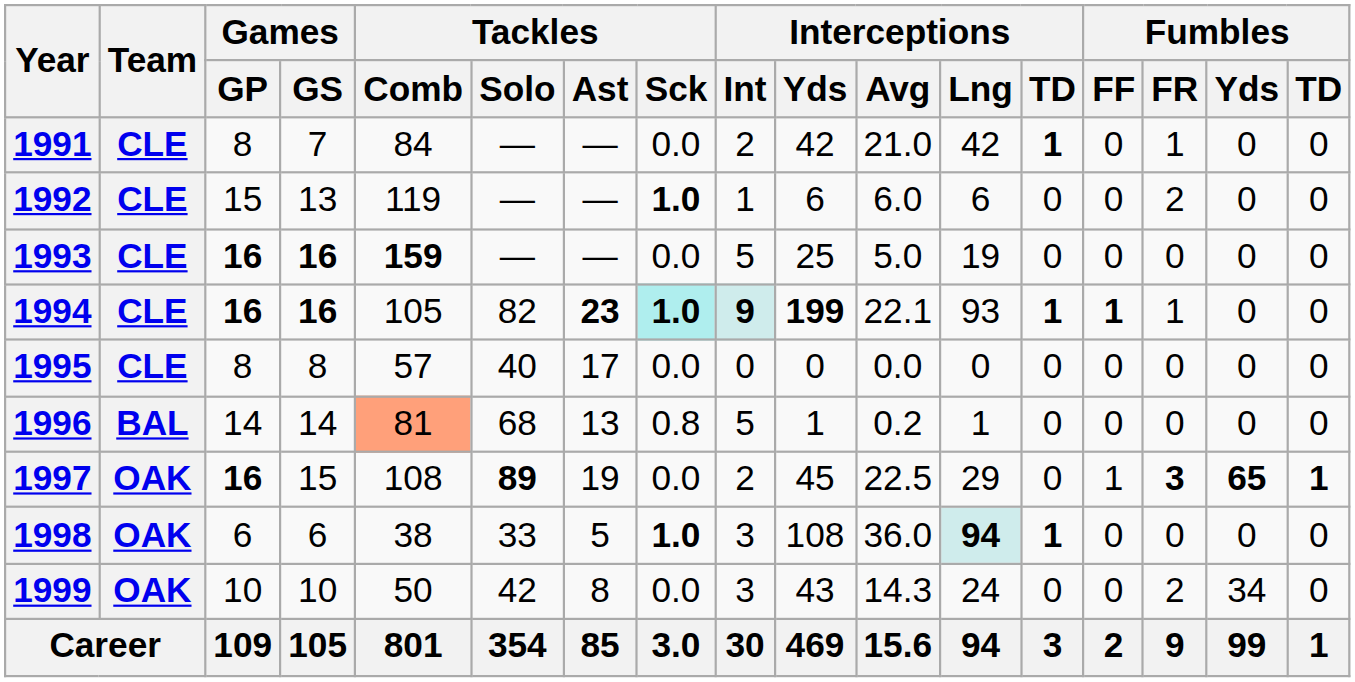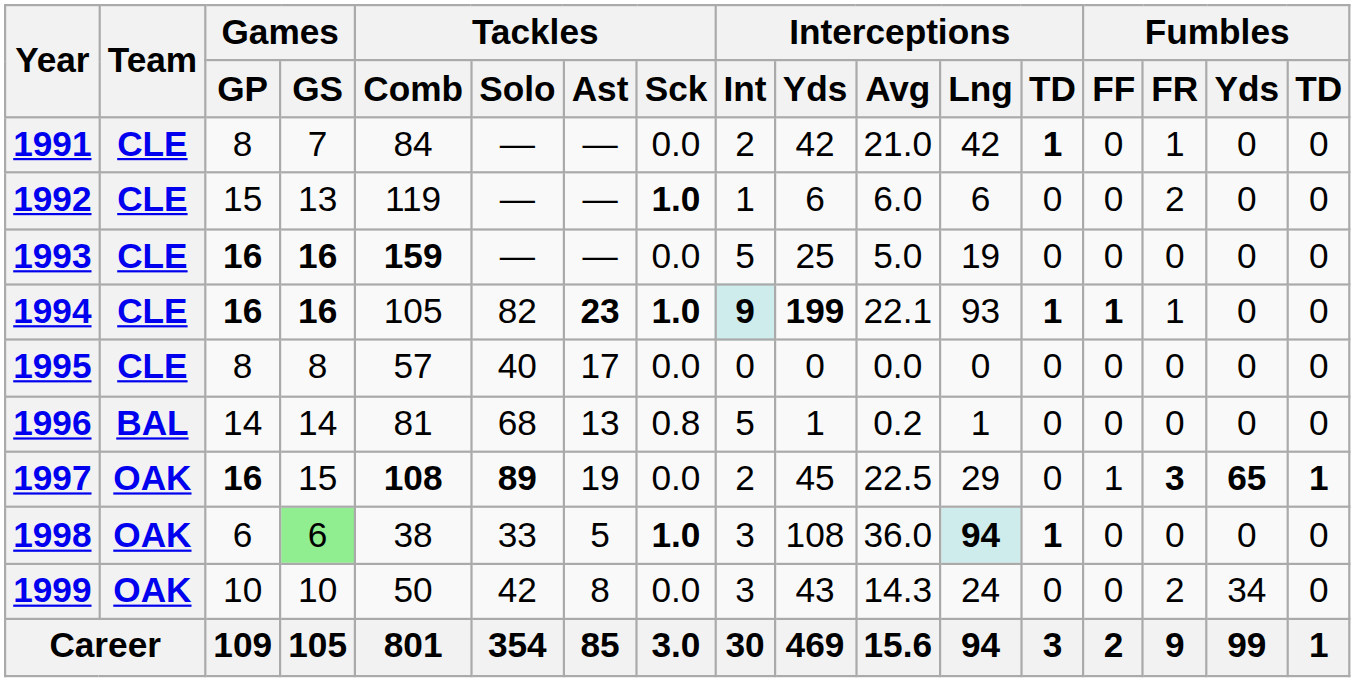(676, 311) paleturquoise background -> (676, 311) no background
(413, 423) lightsalmon background -> (413, 423) no background
(413, 479) normal -> (413, 479) bold
(318, 534) no background -> (318, 534) lightgreen background
